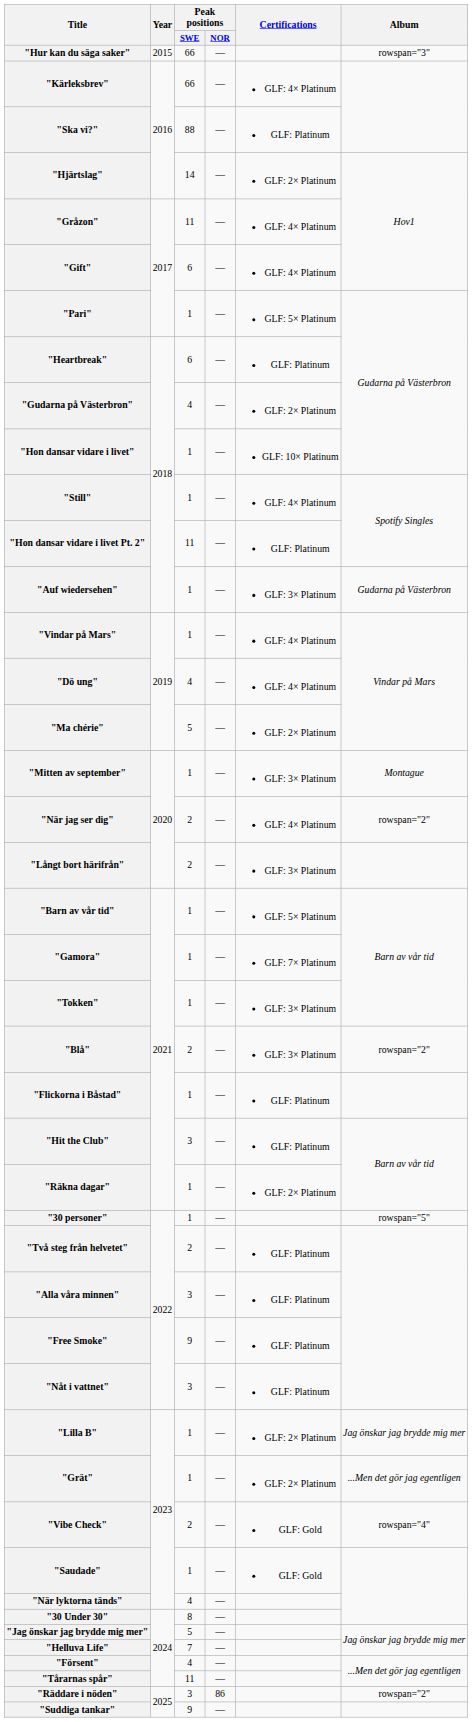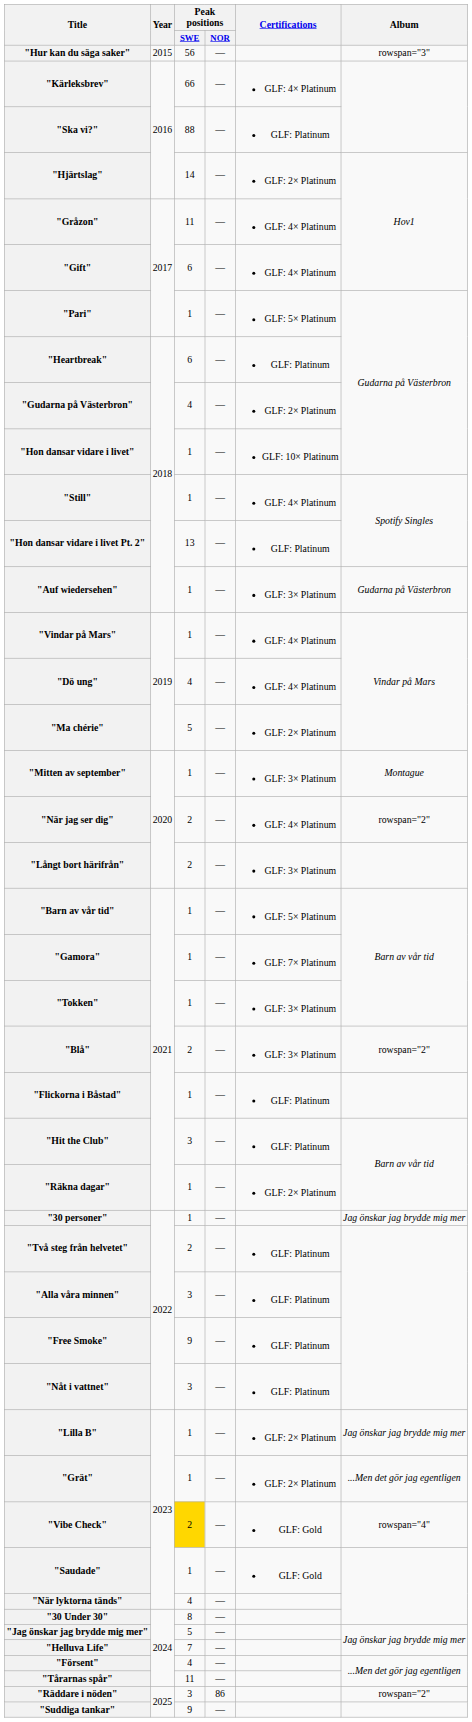(190, 53) 66 -> (190, 53) 56
(190, 543) 11 -> (190, 543) 13
(404, 1218) rowspan="5" -> (404, 1218) Jag önskar jag brydde mig mer
(190, 1524) no background -> (190, 1524) gold background
